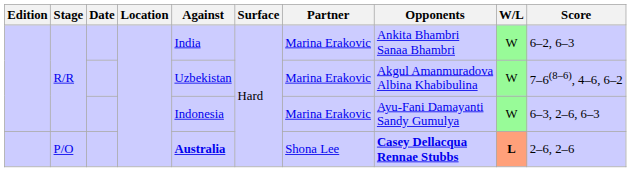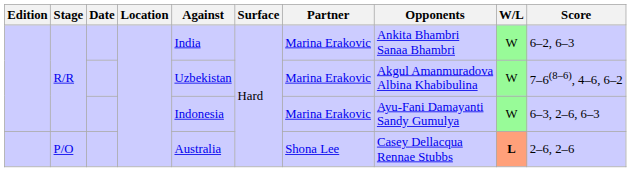(200, 148) bold -> (198, 148) normal
(422, 148) bold -> (420, 148) normal
